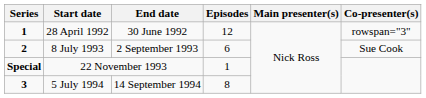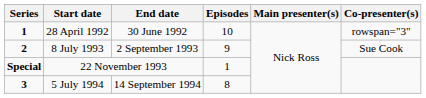(227, 31) 12 -> (227, 31) 10
(227, 48) 6 -> (227, 48) 9
